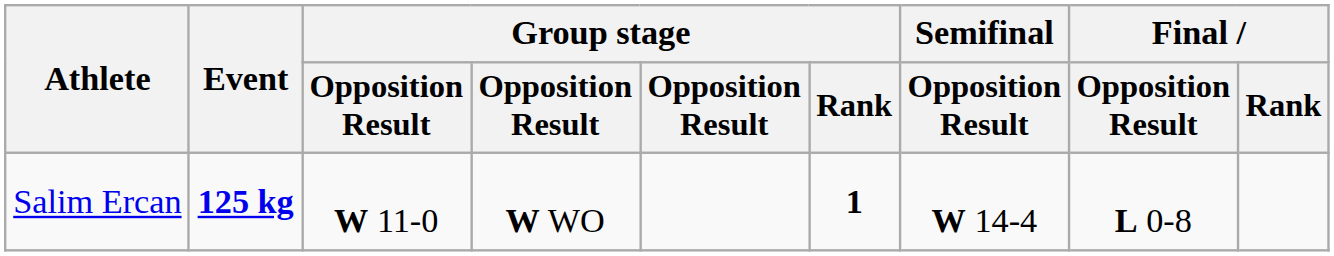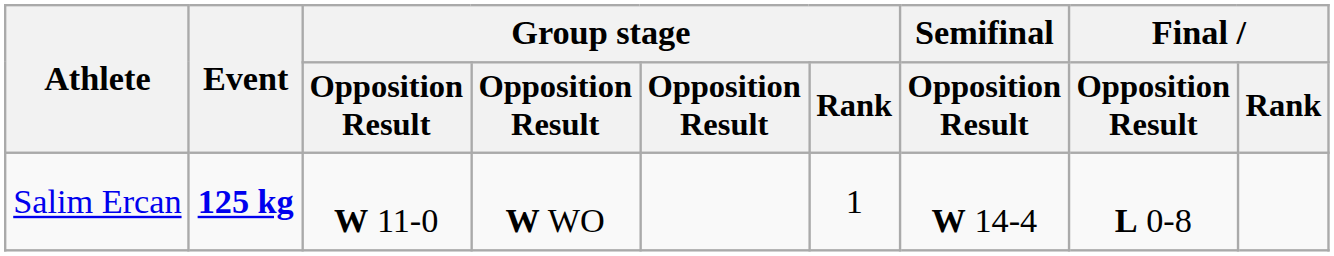(854, 201) bold -> (854, 201) normal
